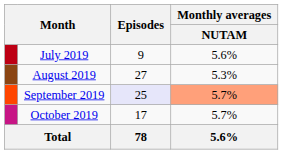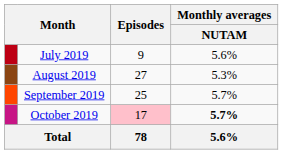(141, 94) lavender background -> (141, 94) no background
(224, 94) lightsalmon background -> (224, 94) no background
(141, 114) no background -> (141, 114) pink background
(224, 114) normal -> (224, 114) bold
